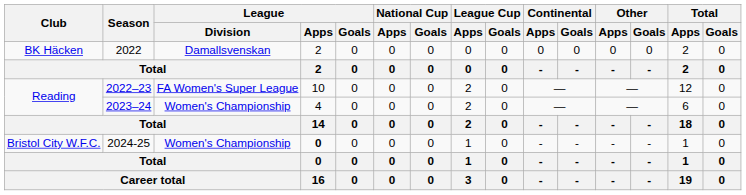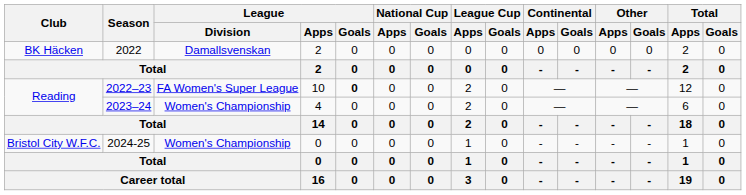(355, 87) normal -> (355, 87) bold
(318, 143) bold -> (318, 143) normal
